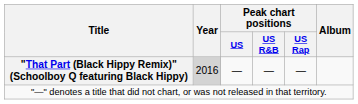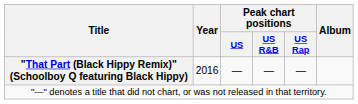(207, 70) lightgrey background -> (207, 70) no background
